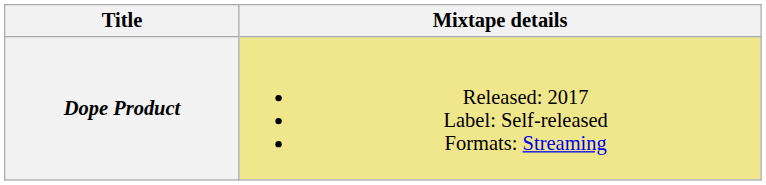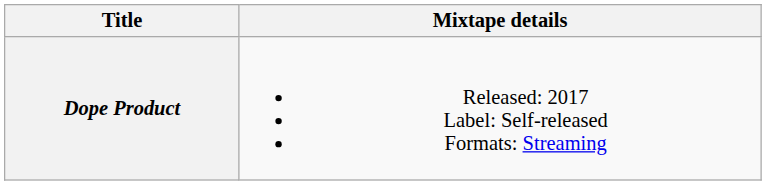(500, 120) khaki background -> (500, 120) no background
